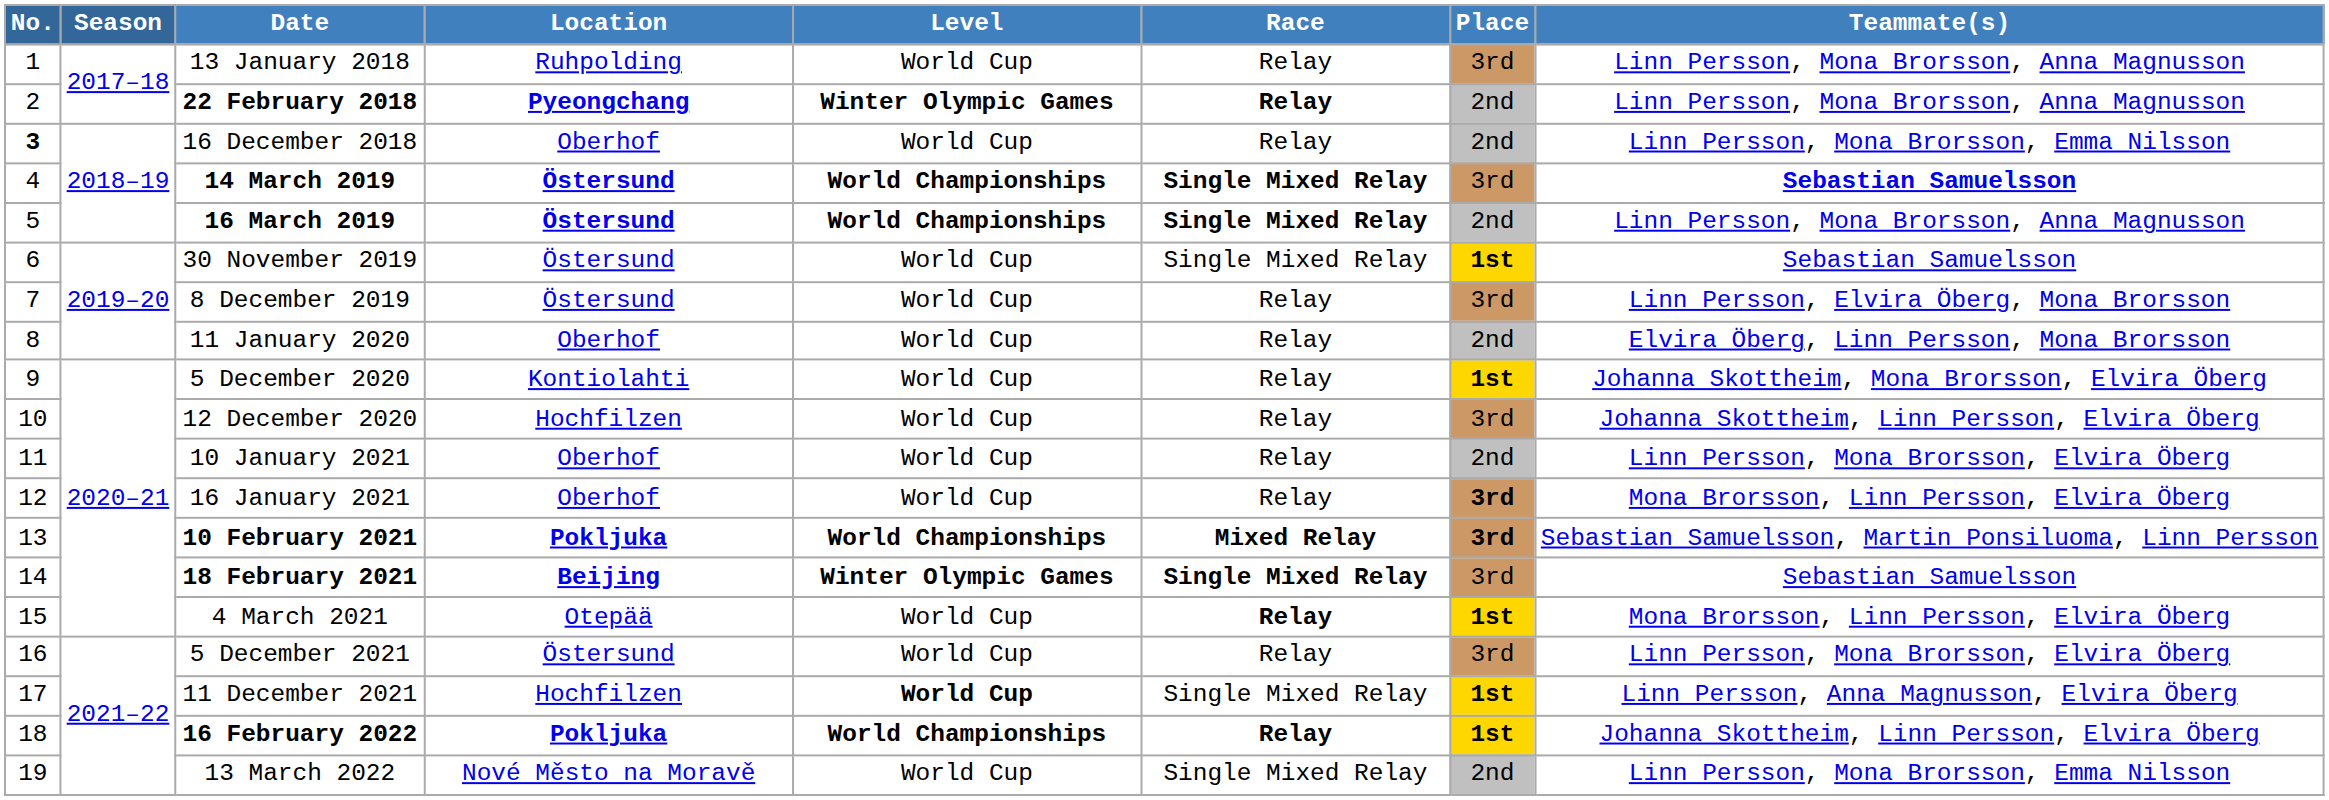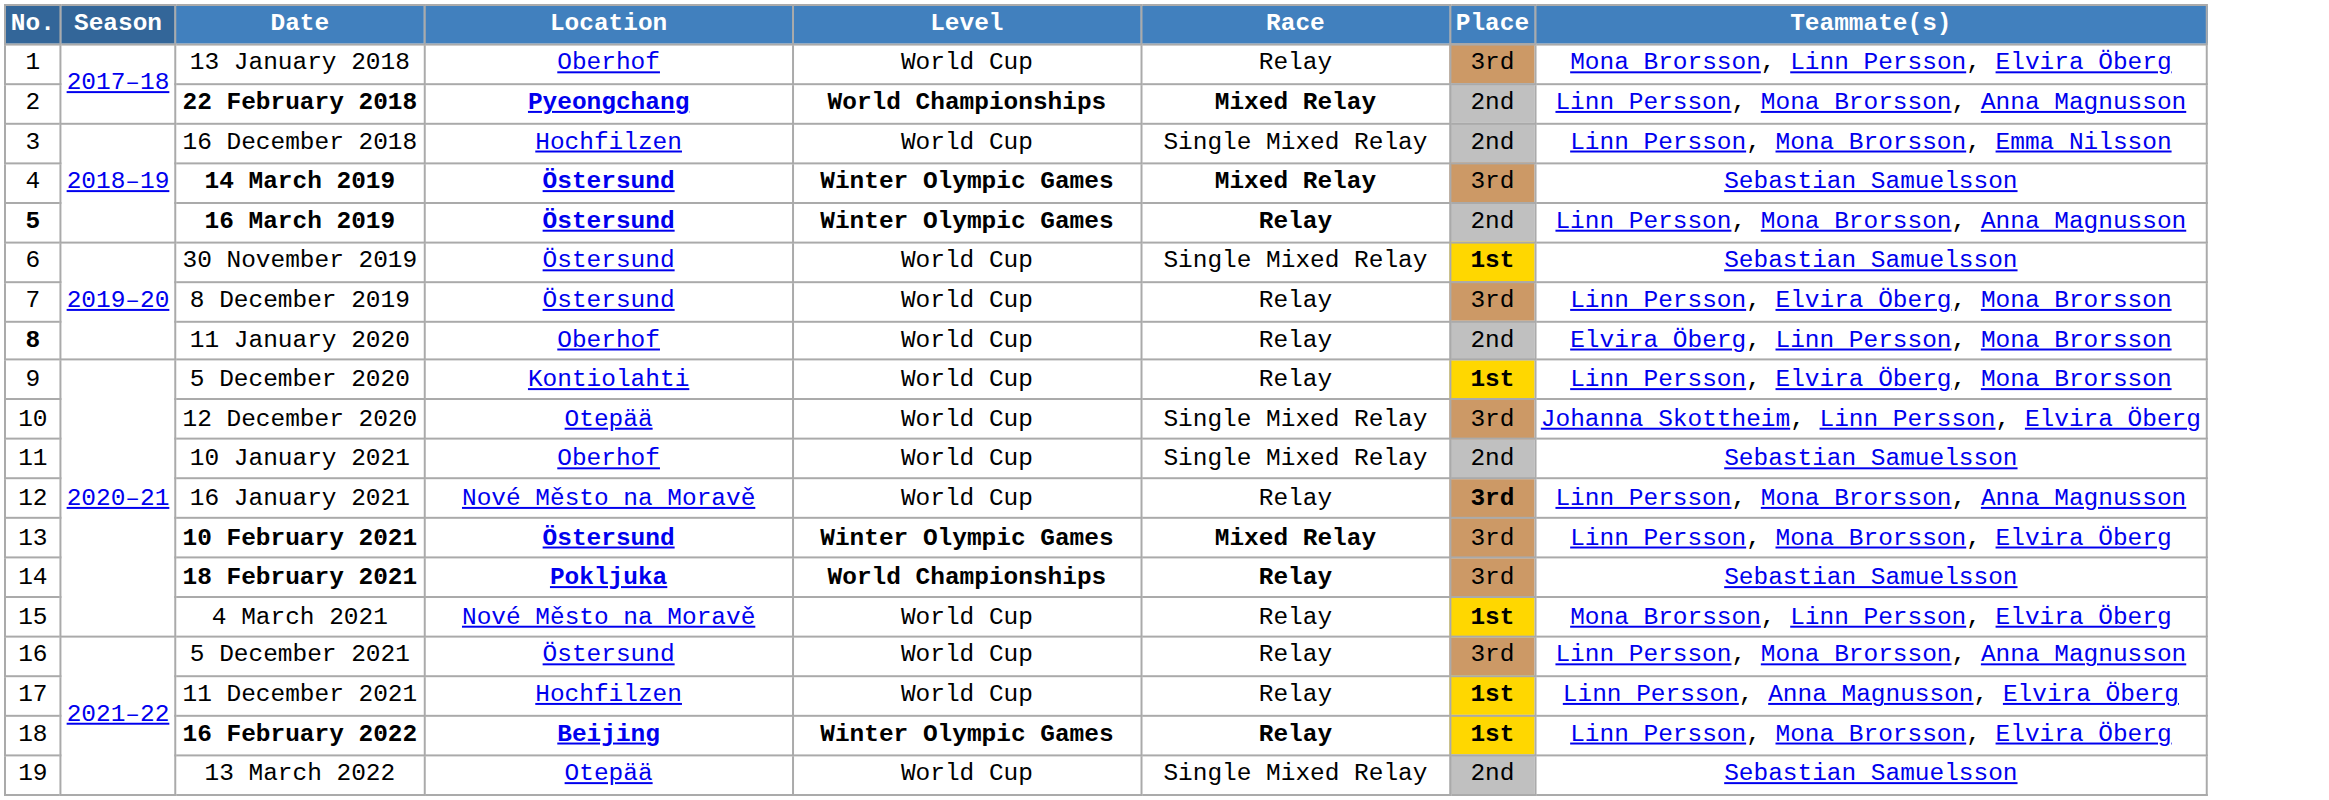(609, 65) Ruhpolding -> (609, 65) Oberhof
(1930, 65) Linn Persson, Mona Brorsson, Anna Magnusson -> (1871, 65) Mona Brorsson, Linn Persson, Elvira Öberg
(967, 104) Winter Olympic Games -> (967, 104) World Championships
(1295, 104) Relay -> (1295, 104) Mixed Relay
(33, 144) bold -> (33, 144) normal
(609, 144) Oberhof -> (609, 144) Hochfilzen
(1295, 144) Relay -> (1295, 144) Single Mixed Relay
(967, 183) World Championships -> (967, 183) Winter Olympic Games
(1295, 183) Single Mixed Relay -> (1295, 183) Mixed Relay
(1930, 183) bold -> (1871, 183) normal
(33, 222) normal -> (33, 222) bold
(967, 222) World Championships -> (967, 222) Winter Olympic Games
(1295, 222) Single Mixed Relay -> (1295, 222) Relay
(33, 341) normal -> (33, 341) bold
(1930, 380) Johanna Skottheim, Mona Brorsson, Elvira Öberg -> (1871, 380) Linn Persson, Elvira Öberg, Mona Brorsson
(609, 420) Hochfilzen -> (609, 420) Otepää
(1295, 420) Relay -> (1295, 420) Single Mixed Relay
(1295, 459) Relay -> (1295, 459) Single Mixed Relay
(1930, 459) Linn Persson, Mona Brorsson, Elvira Öberg -> (1871, 459) Sebastian Samuelsson
(609, 499) Oberhof -> (609, 499) Nové Město na Moravě
(1930, 499) Mona Brorsson, Linn Persson, Elvira Öberg -> (1871, 499) Linn Persson, Mona Brorsson, Anna Magnusson
(609, 538) Pokljuka -> (609, 538) Östersund
(967, 538) World Championships -> (967, 538) Winter Olympic Games
(1492, 538) bold -> (1492, 538) normal
(1930, 538) Sebastian Samuelsson, Martin Ponsiluoma, Linn Persson -> (1871, 538) Linn Persson, Mona Brorsson, Elvira Öberg
(609, 578) Beijing -> (609, 578) Pokljuka
(967, 578) Winter Olympic Games -> (967, 578) World Championships
(1295, 578) Single Mixed Relay -> (1295, 578) Relay
(609, 617) Otepää -> (609, 617) Nové Město na Moravě
(1295, 617) bold -> (1295, 617) normal
(1930, 657) Linn Persson, Mona Brorsson, Elvira Öberg -> (1871, 657) Linn Persson, Mona Brorsson, Anna Magnusson
(967, 696) bold -> (967, 696) normal
(1295, 696) Single Mixed Relay -> (1295, 696) Relay
(609, 736) Pokljuka -> (609, 736) Beijing
(967, 736) World Championships -> (967, 736) Winter Olympic Games
(1930, 736) Johanna Skottheim, Linn Persson, Elvira Öberg -> (1871, 736) Linn Persson, Mona Brorsson, Elvira Öberg
(609, 775) Nové Město na Moravě -> (609, 775) Otepää
(1930, 775) Linn Persson, Mona Brorsson, Emma Nilsson -> (1871, 775) Sebastian Samuelsson
